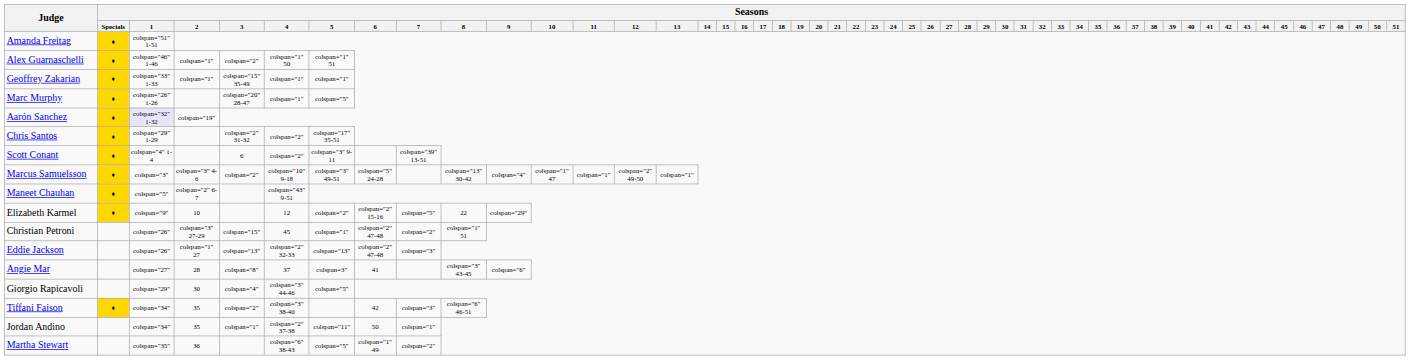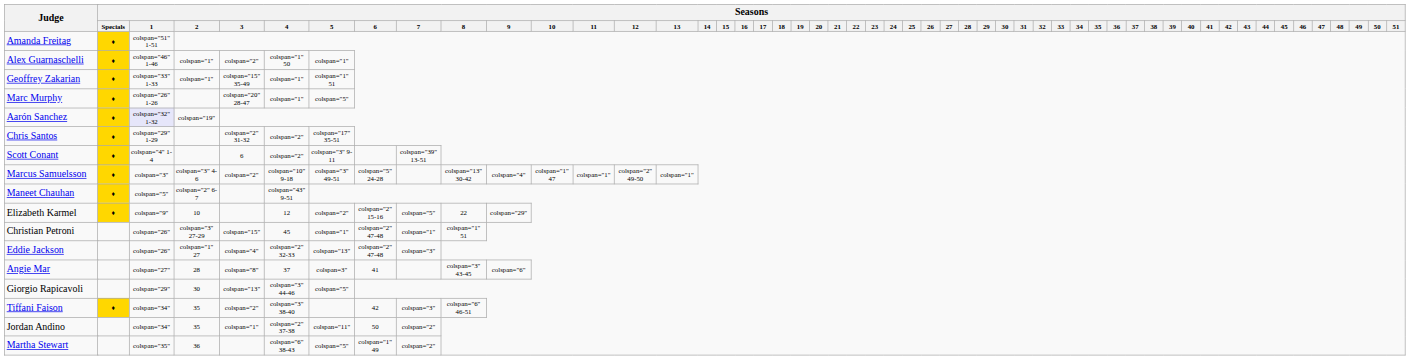(332, 60) colspan="1" 51 -> (332, 60) colspan="1"
(332, 79) colspan="1" -> (332, 79) colspan="1" 51
(419, 231) colspan="2" -> (419, 231) colspan="1"
(242, 250) colspan="13" -> (242, 250) colspan="4"
(242, 288) colspan="4" -> (242, 288) colspan="13"
(419, 326) colspan="1" -> (419, 326) colspan="2"
